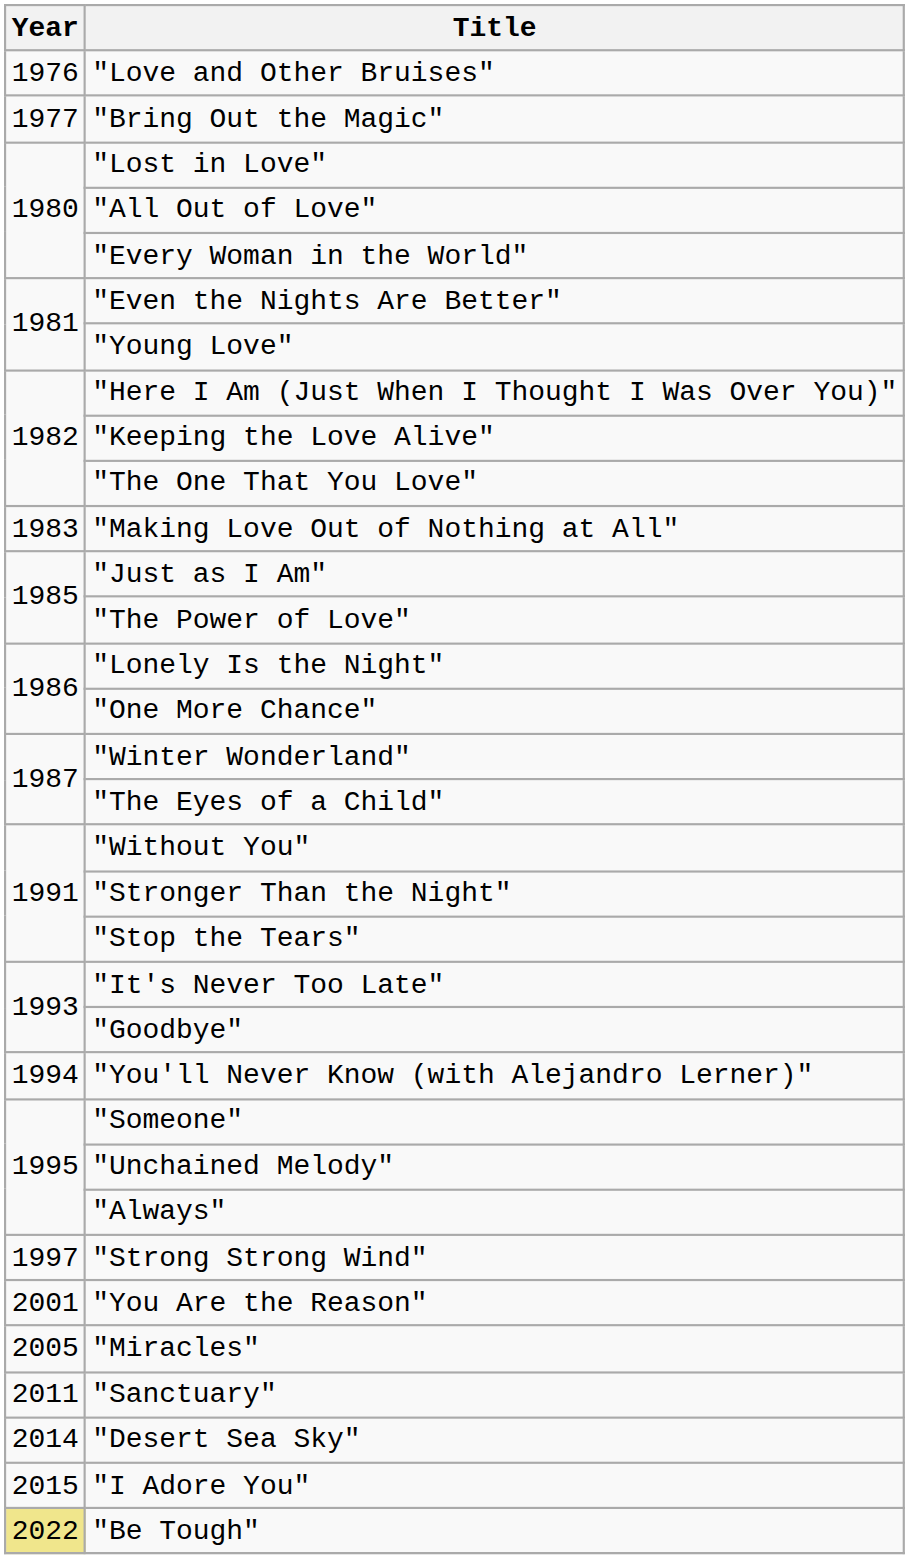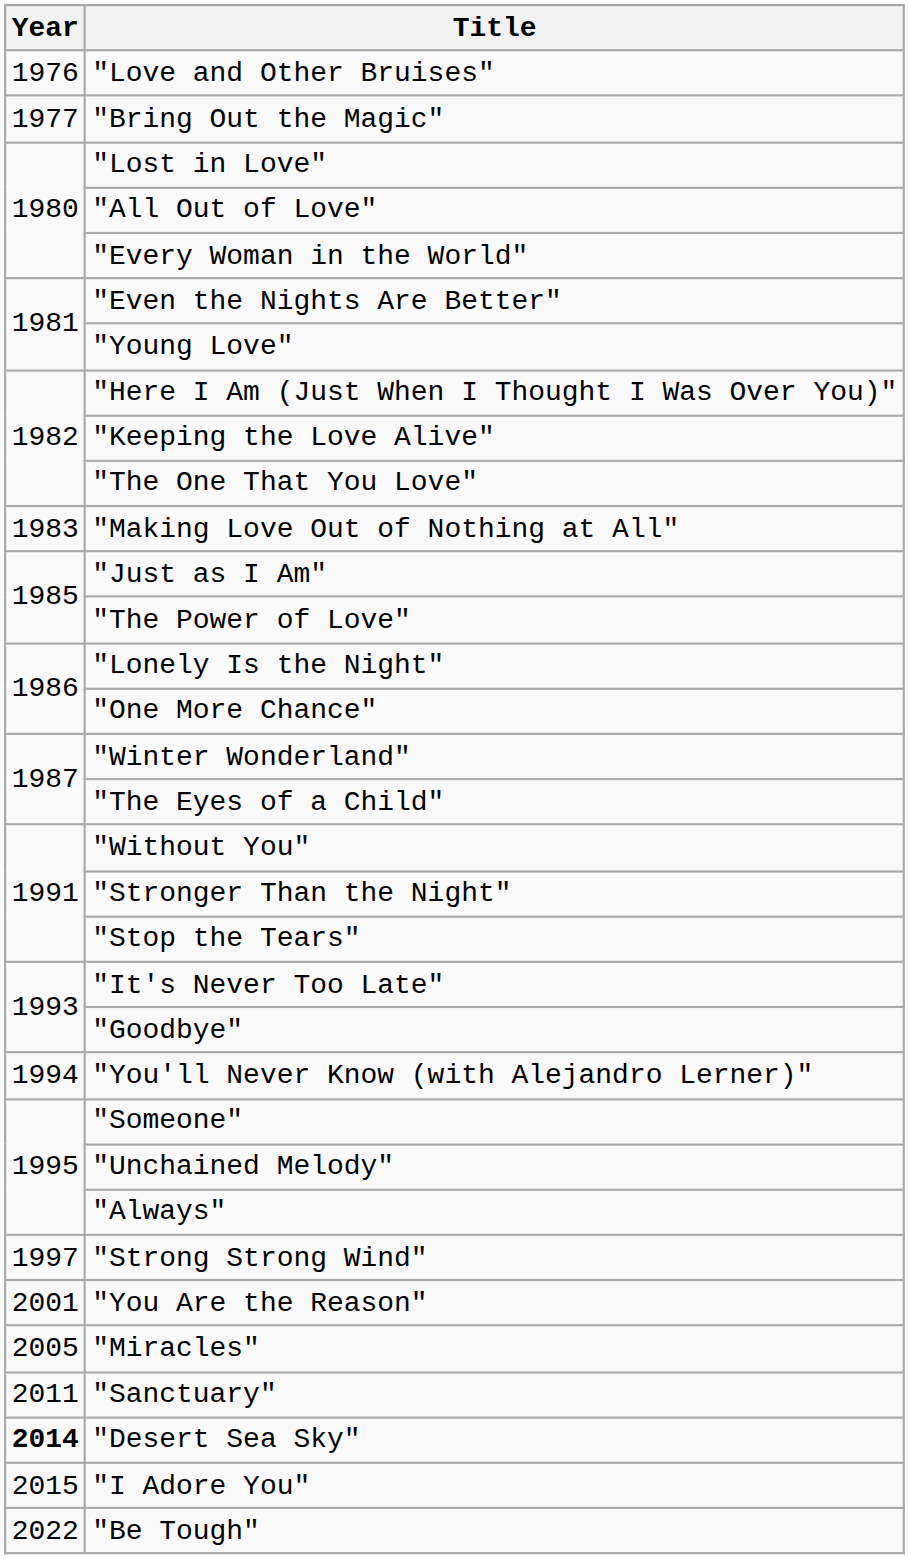(45, 1440) normal -> (45, 1440) bold
(45, 1531) khaki background -> (45, 1531) no background
